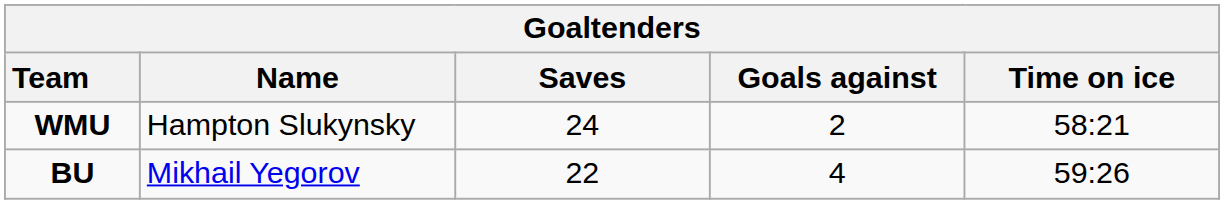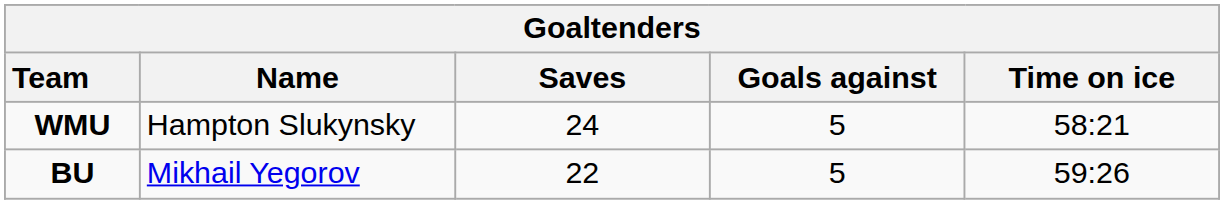(837, 125) 2 -> (837, 125) 5
(837, 173) 4 -> (837, 173) 5
